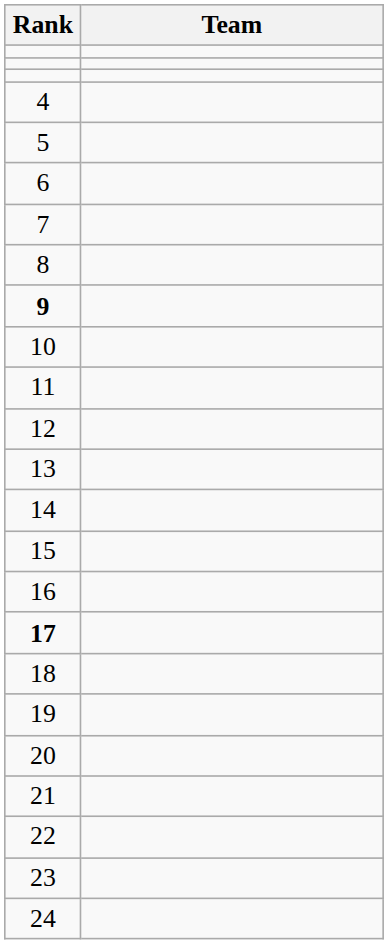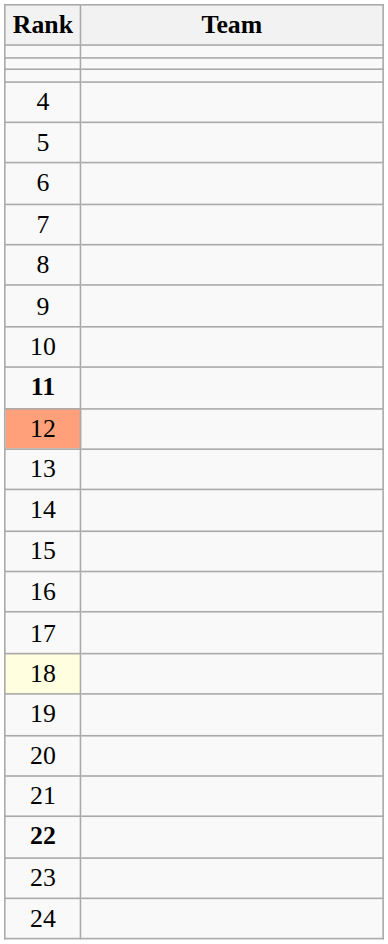(43, 305) bold -> (43, 305) normal
(43, 387) normal -> (43, 387) bold
(43, 428) no background -> (43, 428) lightsalmon background
(43, 632) bold -> (43, 632) normal
(43, 673) no background -> (43, 673) lightyellow background
(43, 836) normal -> (43, 836) bold
